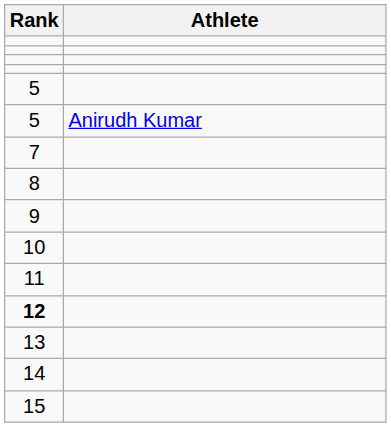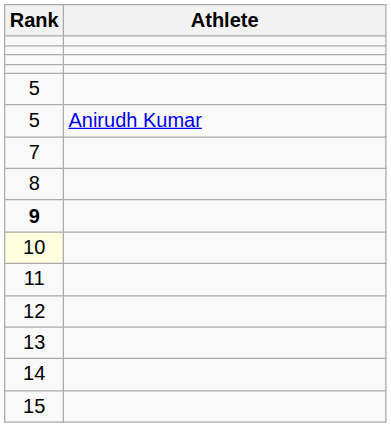(34, 215) normal -> (34, 215) bold
(34, 247) no background -> (34, 247) lightyellow background
(34, 310) bold -> (34, 310) normal
